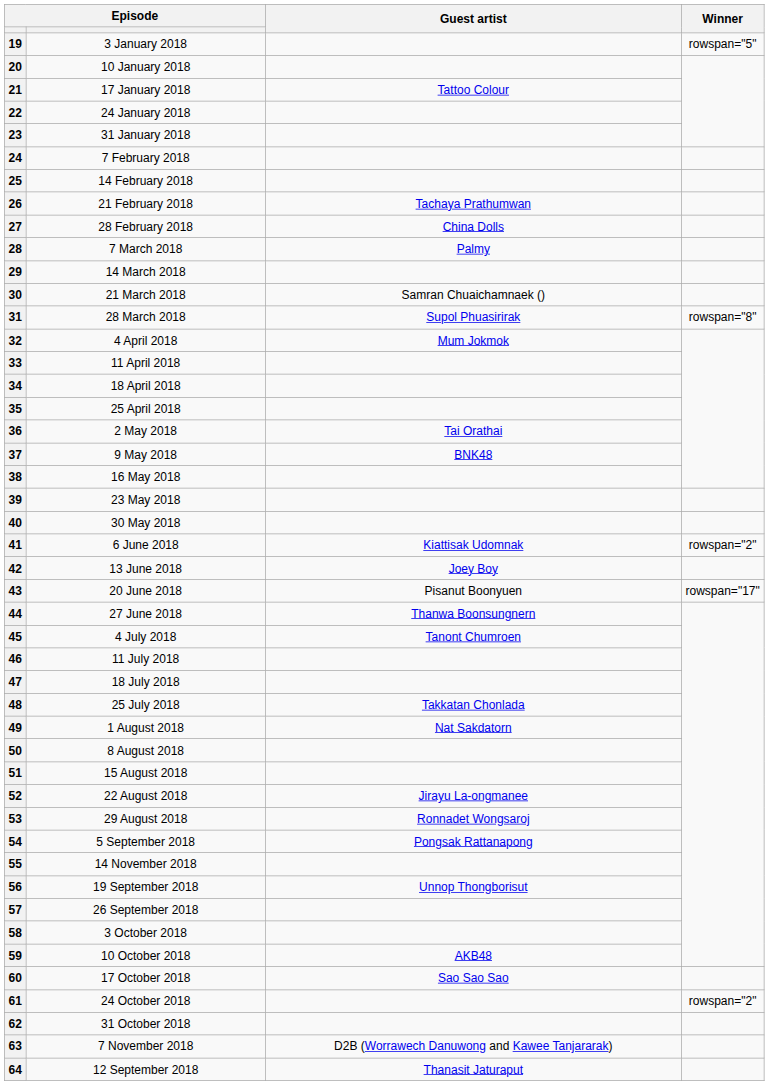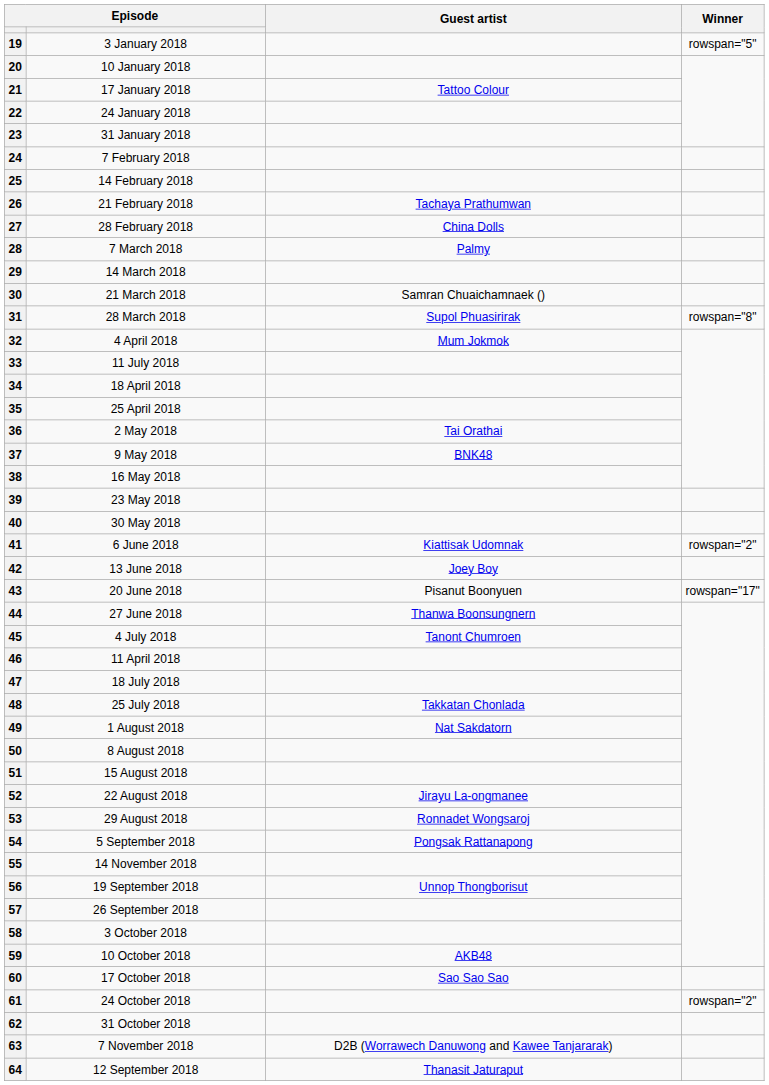(146, 363) 11 April 2018 -> (146, 363) 11 July 2018
(146, 659) 11 July 2018 -> (146, 659) 11 April 2018
